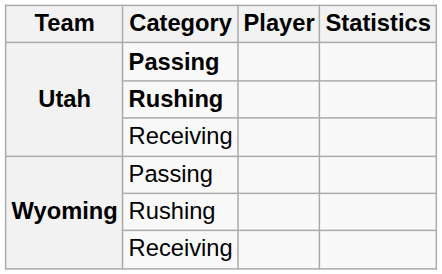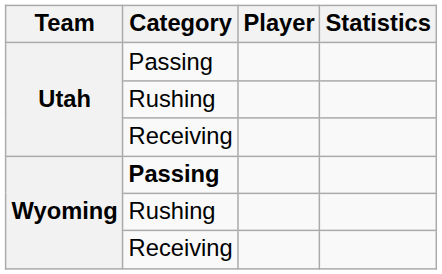(174, 61) bold -> (171, 61) normal
(176, 99) bold -> (172, 99) normal
(171, 174) normal -> (174, 174) bold
